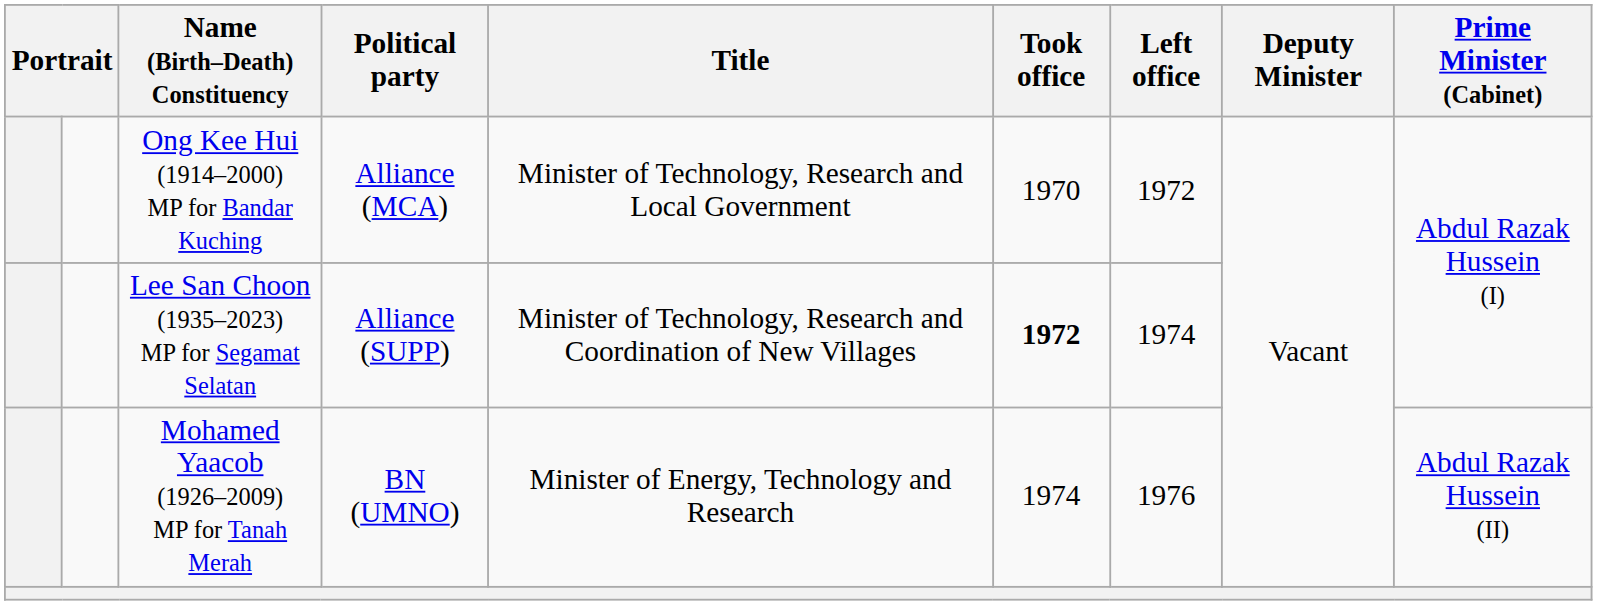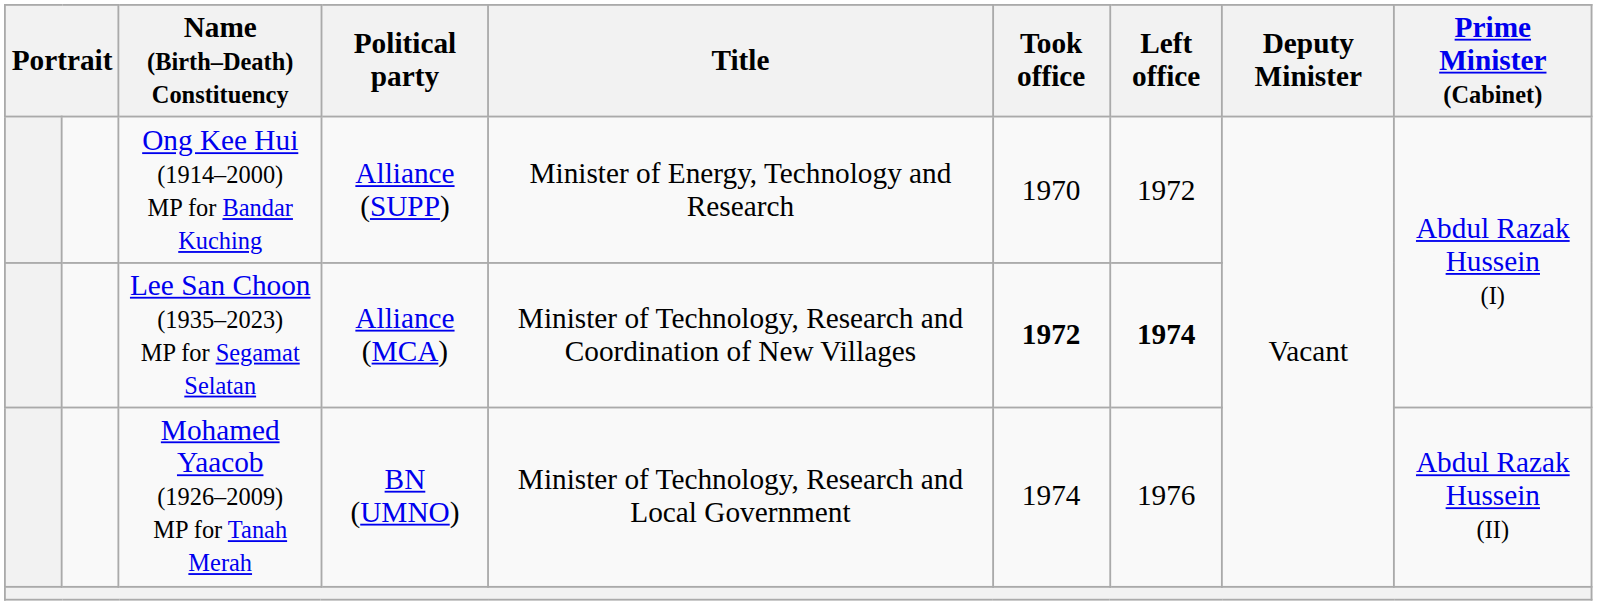(405, 189) Alliance (MCA) -> (405, 189) Alliance (SUPP)
(740, 189) Minister of Technology, Research and Local Government -> (740, 189) Minister of Energy, Technology and Research
(405, 334) Alliance (SUPP) -> (405, 334) Alliance (MCA)
(1166, 334) normal -> (1166, 334) bold
(740, 496) Minister of Energy, Technology and Research -> (740, 496) Minister of Technology, Research and Local Government
